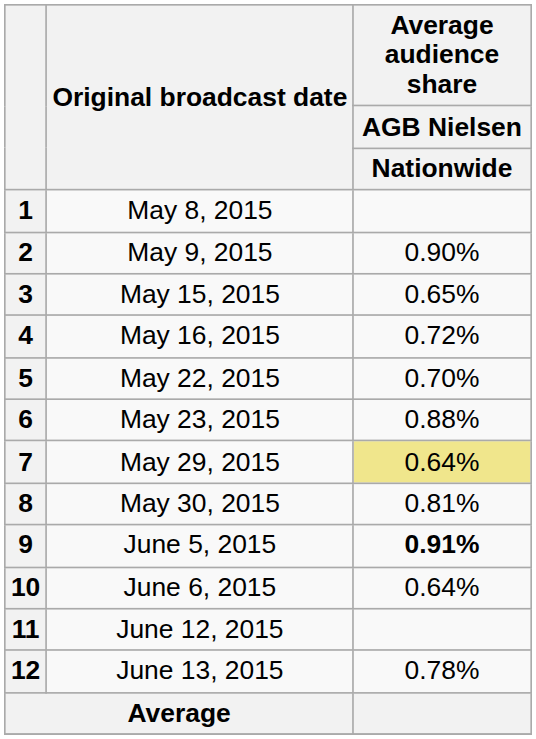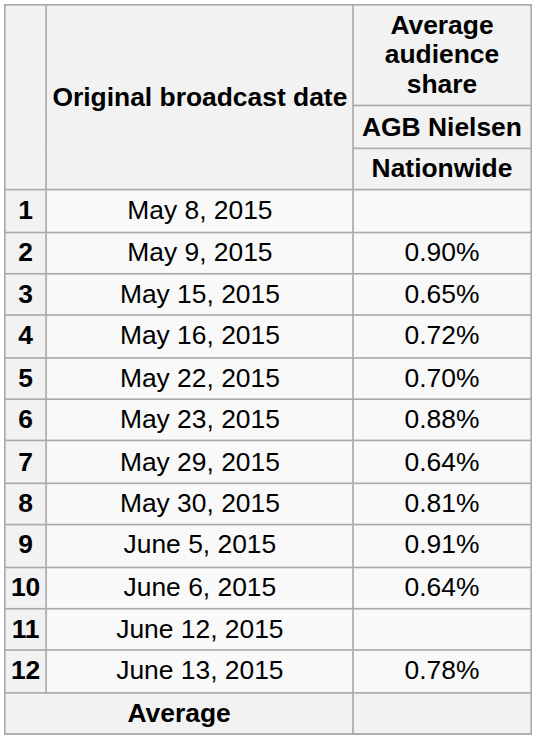(442, 461) khaki background -> (442, 461) no background
(442, 545) bold -> (442, 545) normal
